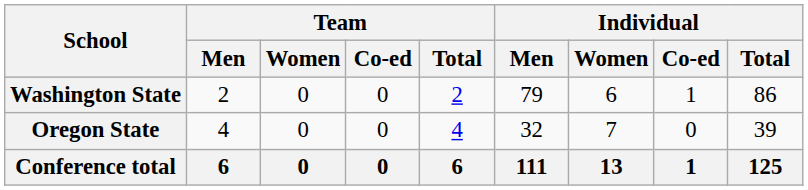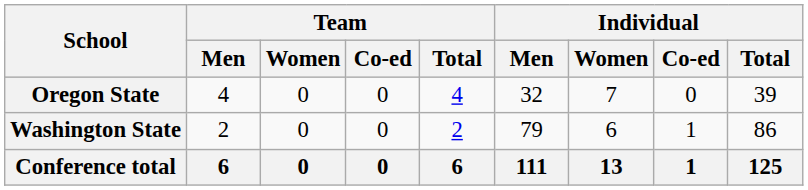rows swapped: (95, 130) <-> (95, 94)
